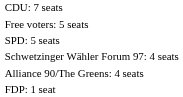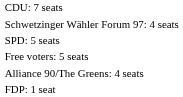(47, 24) Free voters: 5 seats -> (92, 24) Schwetzinger Wähler Forum 97: 4 seats
(92, 56) Schwetzinger Wähler Forum 97: 4 seats -> (47, 56) Free voters: 5 seats
